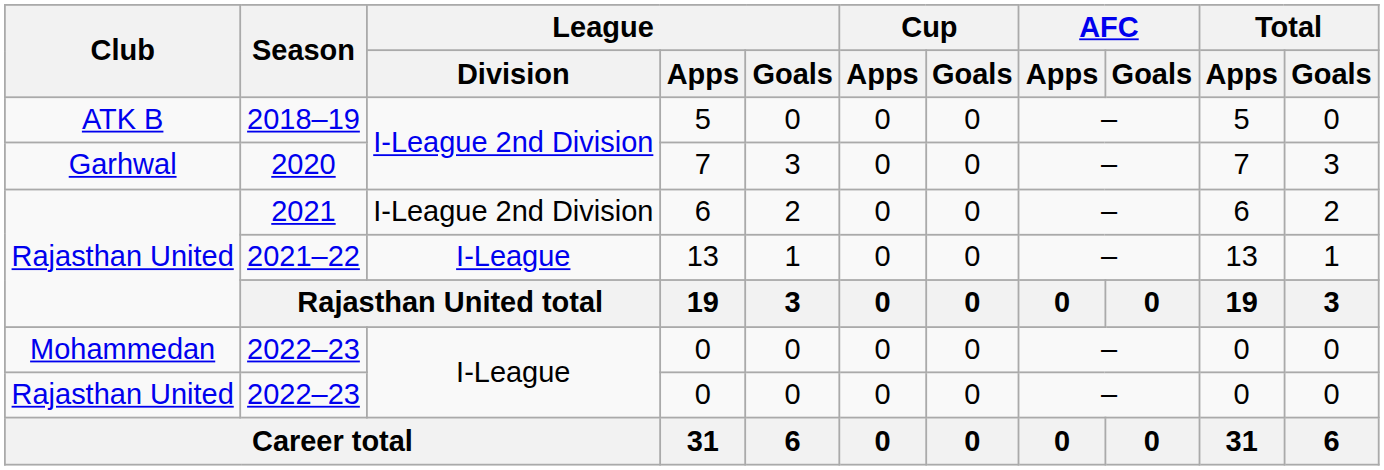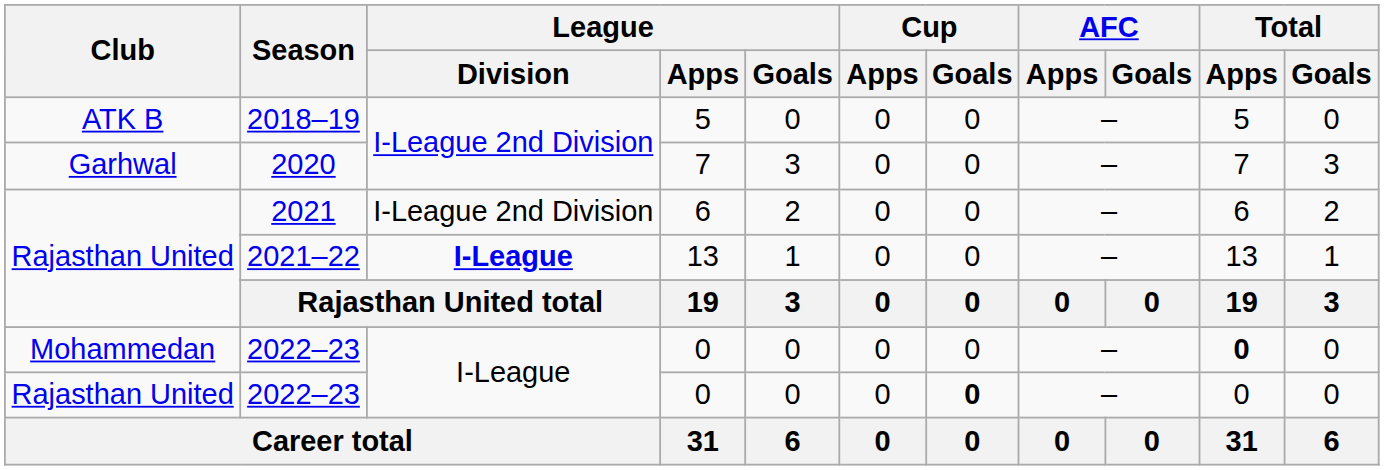(513, 257) normal -> (513, 257) bold
(1242, 348) normal -> (1242, 348) bold
(972, 394) normal -> (972, 394) bold
